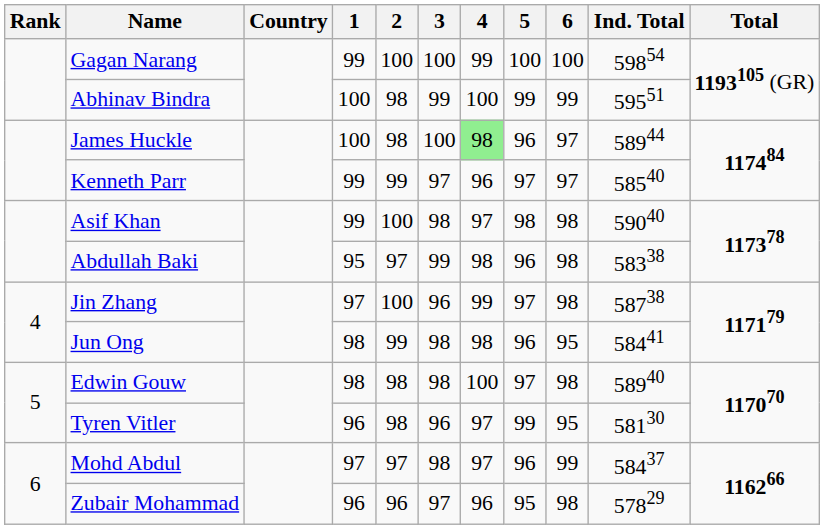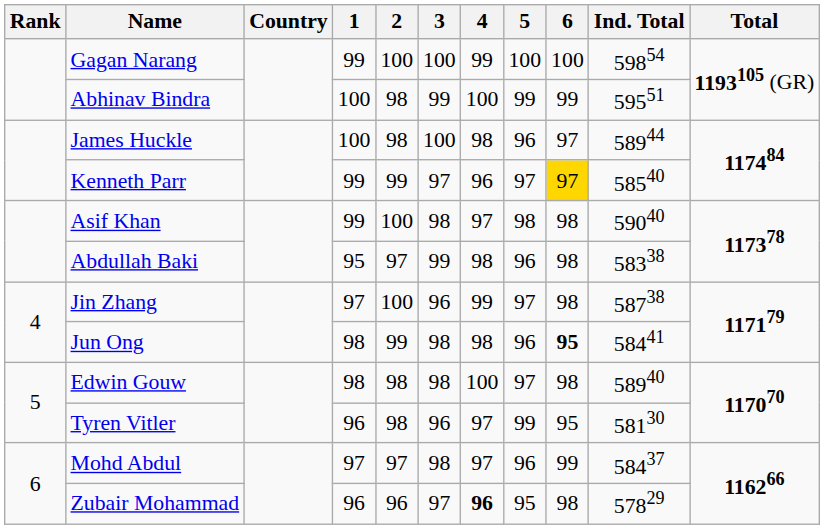(482, 139) lightgreen background -> (482, 139) no background
(567, 180) no background -> (567, 180) gold background
(567, 341) normal -> (567, 341) bold
(482, 503) normal -> (482, 503) bold
